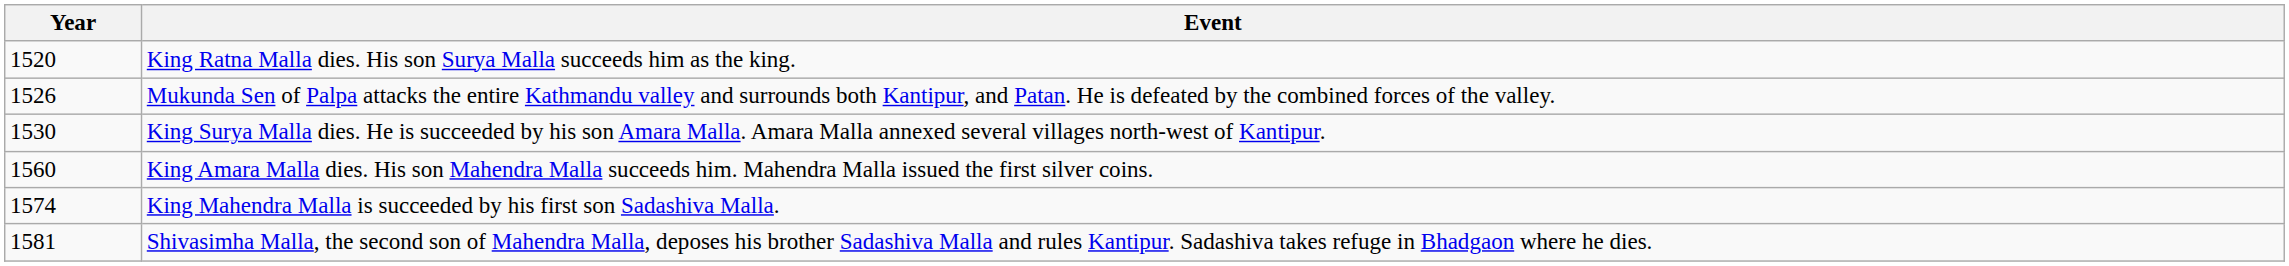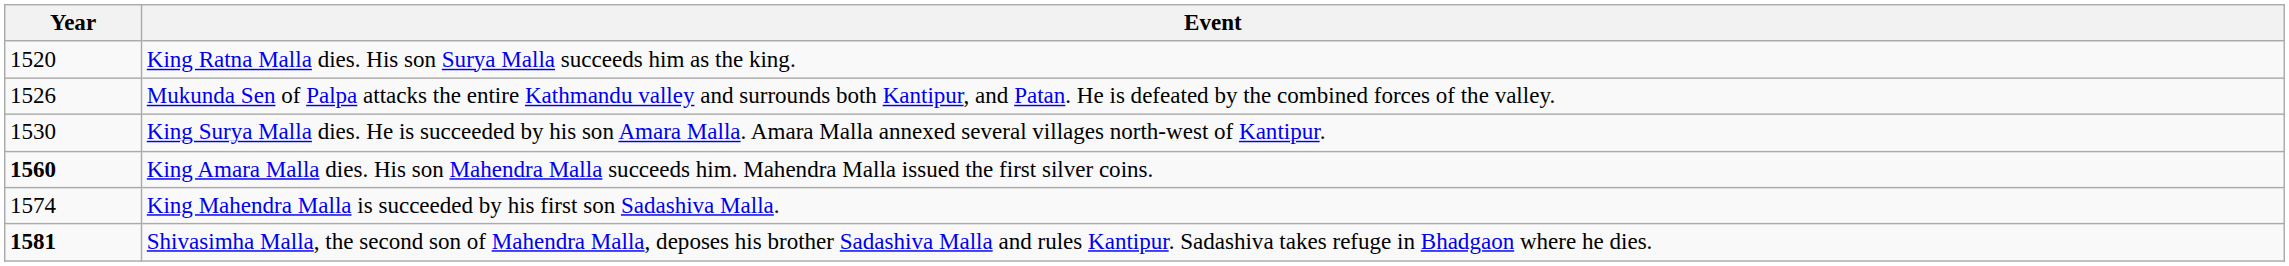(33, 168) normal -> (33, 168) bold
(33, 242) normal -> (33, 242) bold
